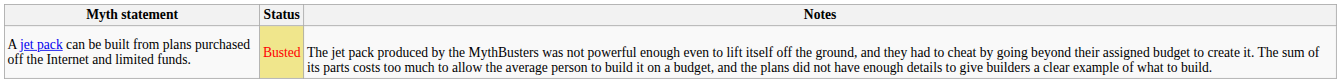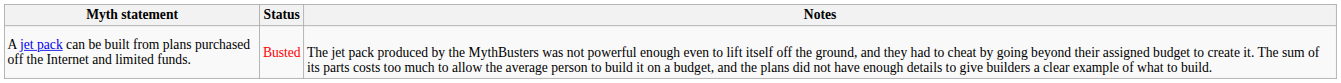(282, 52) khaki background -> (282, 52) no background
